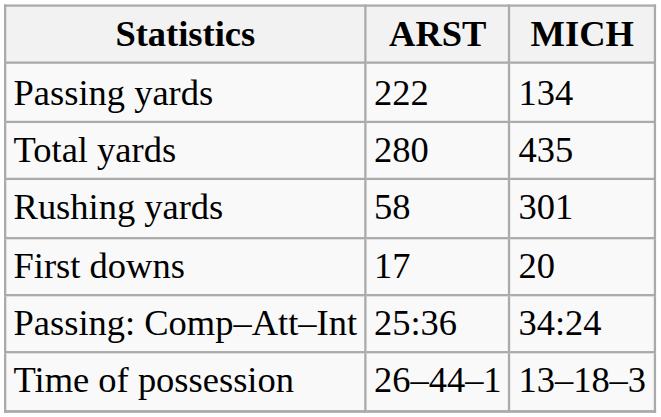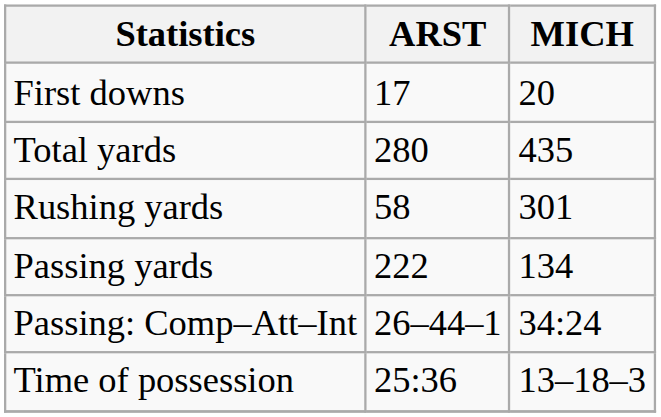rows swapped: (99, 265) <-> (113, 91)
(415, 323) 25:36 -> (438, 323) 26–44–1
(438, 381) 26–44–1 -> (415, 381) 25:36
